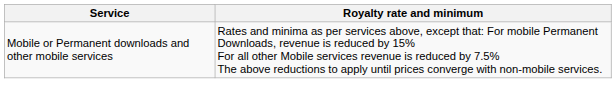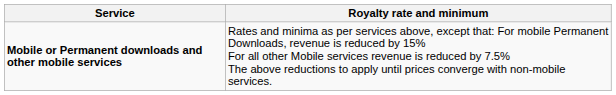(98, 50) normal -> (105, 56) bold
